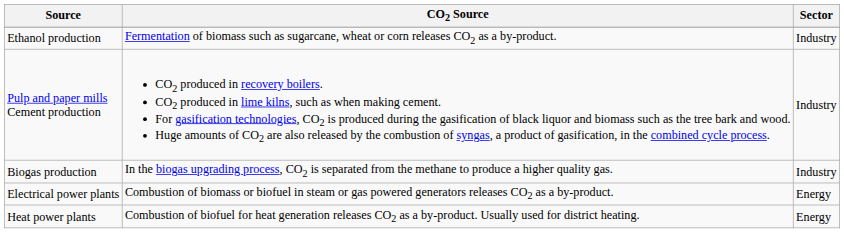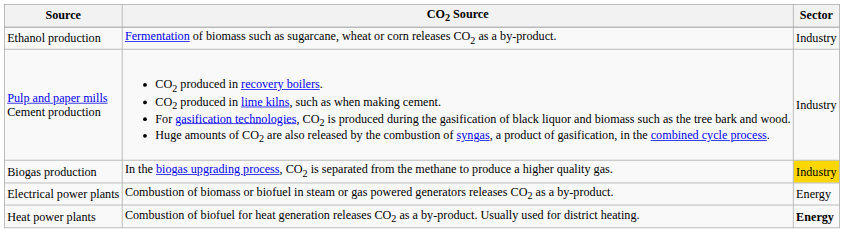(816, 171) no background -> (816, 171) gold background
(814, 216) normal -> (815, 216) bold
